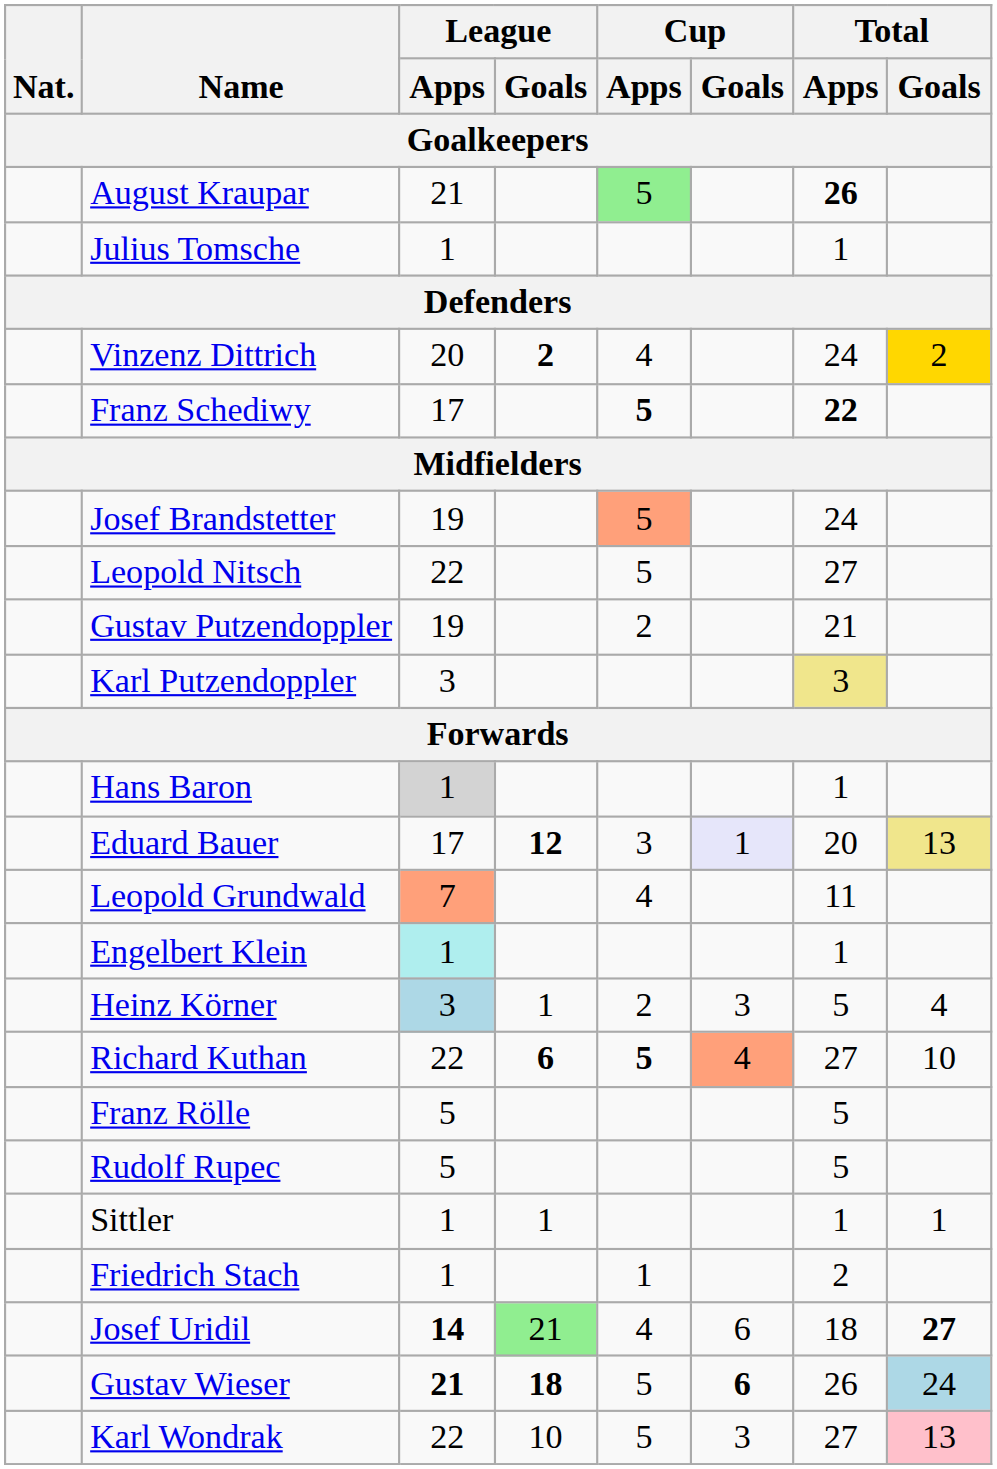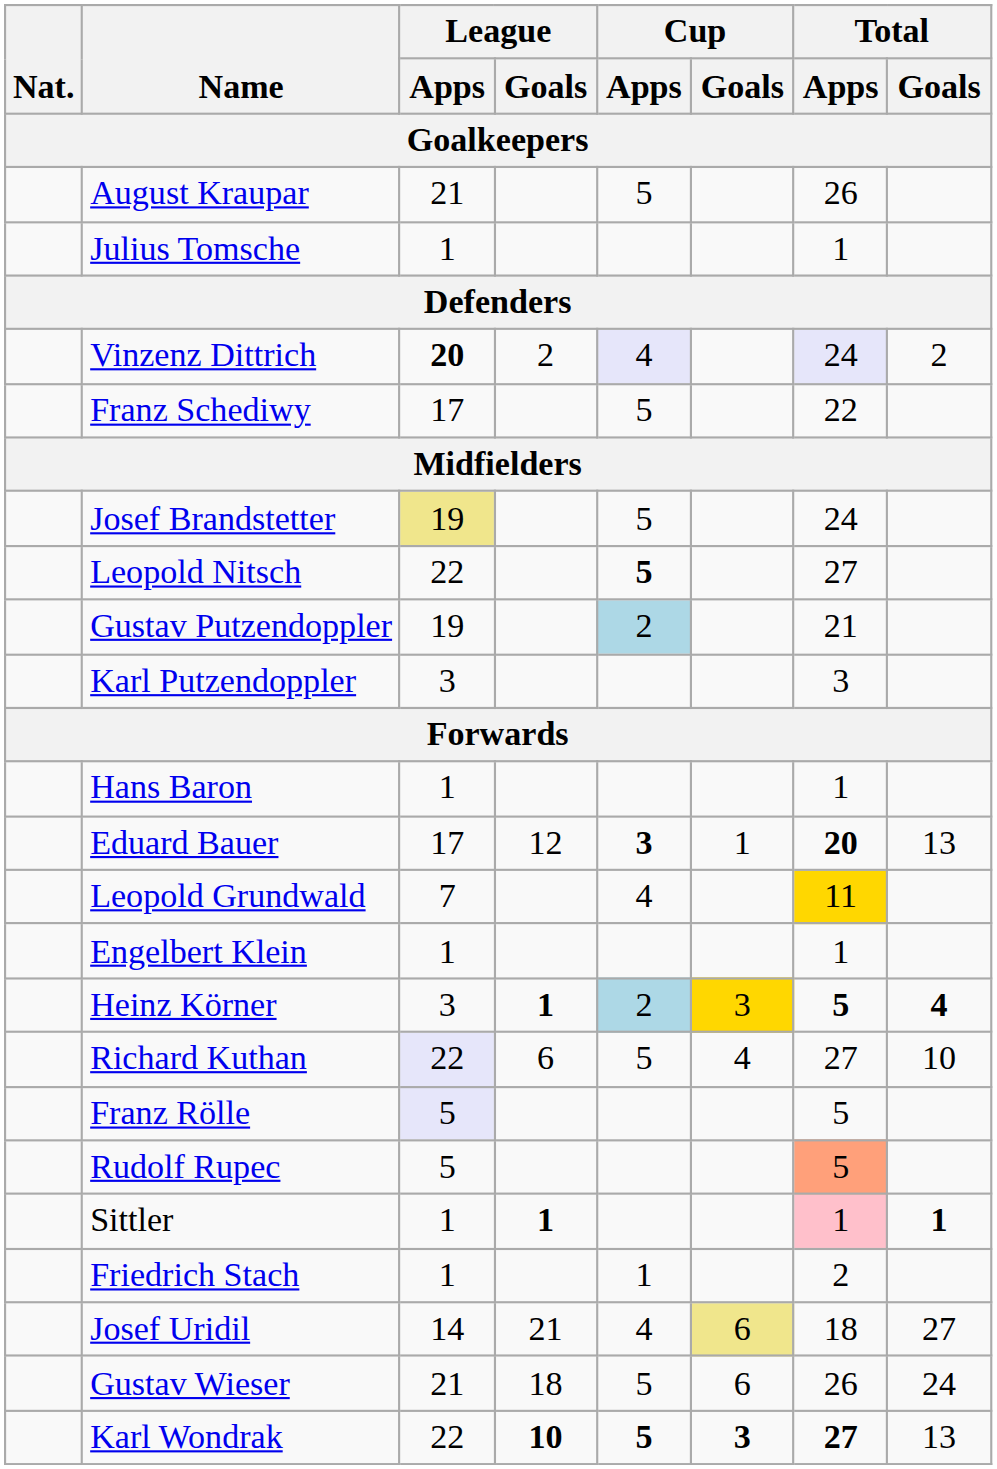(644, 193) lightgreen background -> (644, 193) no background
(841, 193) bold -> (841, 193) normal
(447, 355) normal -> (447, 355) bold
(546, 355) bold -> (546, 355) normal
(644, 355) no background -> (644, 355) lavender background
(841, 355) no background -> (841, 355) lavender background
(939, 355) gold background -> (939, 355) no background
(644, 409) bold -> (644, 409) normal
(841, 409) bold -> (841, 409) normal
(447, 517) no background -> (447, 517) khaki background
(644, 517) lightsalmon background -> (644, 517) no background
(644, 572) normal -> (644, 572) bold
(644, 626) no background -> (644, 626) lightblue background
(841, 680) khaki background -> (841, 680) no background
(447, 788) lightgrey background -> (447, 788) no background
(546, 842) bold -> (546, 842) normal
(644, 842) normal -> (644, 842) bold
(742, 842) lavender background -> (742, 842) no background
(841, 842) normal -> (841, 842) bold
(939, 842) khaki background -> (939, 842) no background
(447, 896) lightsalmon background -> (447, 896) no background
(841, 896) no background -> (841, 896) gold background
(447, 950) paleturquoise background -> (447, 950) no background
(447, 1004) lightblue background -> (447, 1004) no background
(546, 1004) normal -> (546, 1004) bold
(644, 1004) no background -> (644, 1004) lightblue background
(742, 1004) no background -> (742, 1004) gold background
(841, 1004) normal -> (841, 1004) bold
(939, 1004) normal -> (939, 1004) bold
(447, 1058) no background -> (447, 1058) lavender background
(546, 1058) bold -> (546, 1058) normal
(644, 1058) bold -> (644, 1058) normal
(742, 1058) lightsalmon background -> (742, 1058) no background
(447, 1112) no background -> (447, 1112) lavender background
(841, 1166) no background -> (841, 1166) lightsalmon background
(546, 1220) normal -> (546, 1220) bold
(841, 1220) no background -> (841, 1220) pink background
(939, 1220) normal -> (939, 1220) bold
(447, 1328) bold -> (447, 1328) normal
(546, 1328) lightgreen background -> (546, 1328) no background
(742, 1328) no background -> (742, 1328) khaki background
(939, 1328) bold -> (939, 1328) normal
(447, 1382) bold -> (447, 1382) normal
(546, 1382) bold -> (546, 1382) normal
(742, 1382) bold -> (742, 1382) normal
(939, 1382) lightblue background -> (939, 1382) no background
(546, 1436) normal -> (546, 1436) bold
(644, 1436) normal -> (644, 1436) bold
(742, 1436) normal -> (742, 1436) bold
(841, 1436) normal -> (841, 1436) bold
(939, 1436) pink background -> (939, 1436) no background
